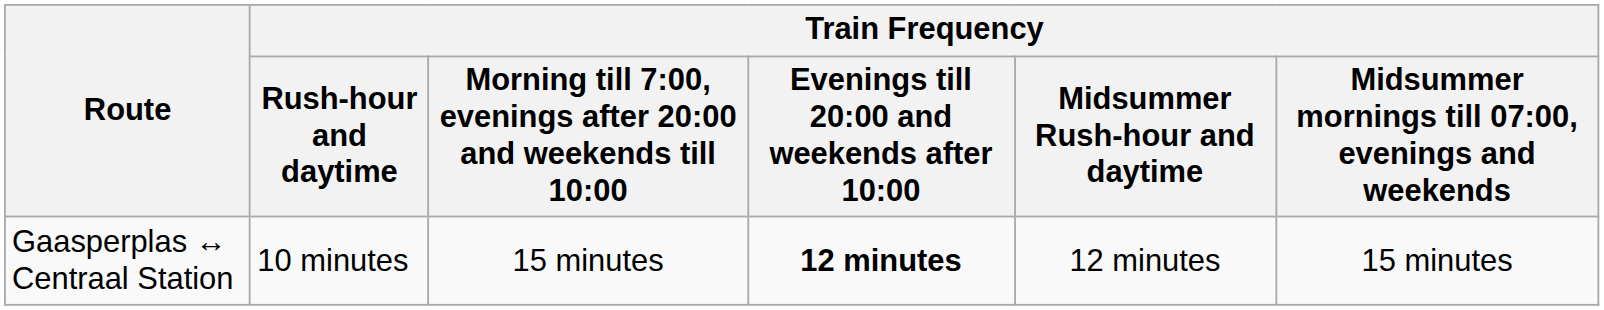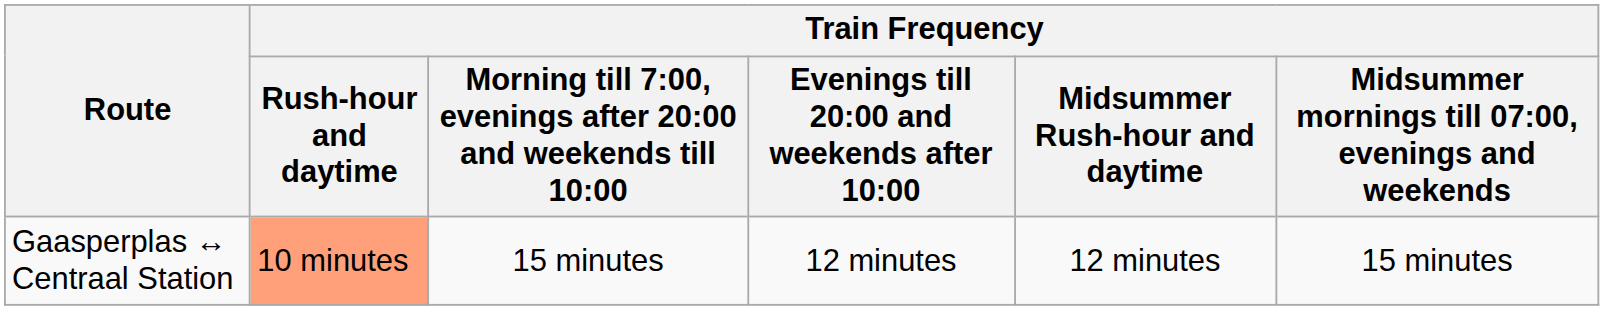(333, 260) no background -> (333, 260) lightsalmon background
(881, 260) bold -> (881, 260) normal
